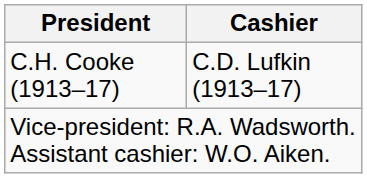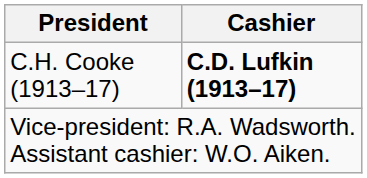(251, 75) normal -> (250, 75) bold
